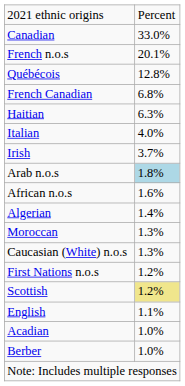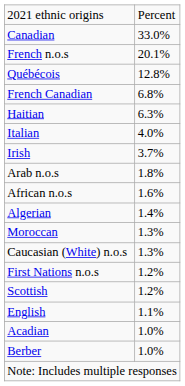(151, 173) lightblue background -> (151, 173) no background
(151, 291) khaki background -> (151, 291) no background
